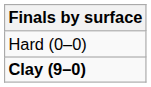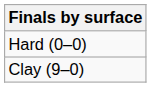(47, 70) bold -> (46, 70) normal
